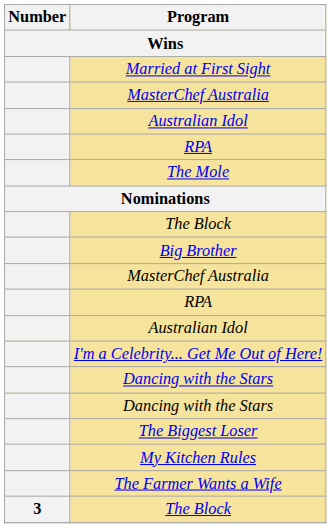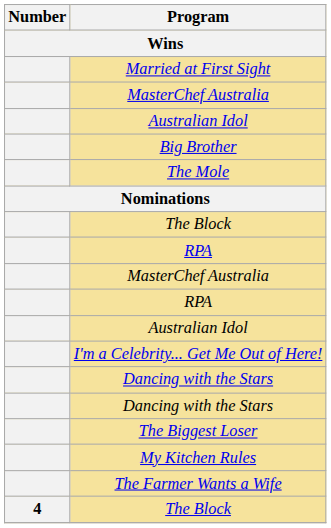(198, 146) RPA -> (198, 146) Big Brother
(198, 250) Big Brother -> (198, 250) RPA
(37, 509) 3 -> (37, 509) 4
